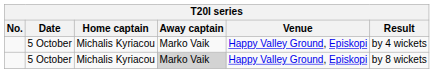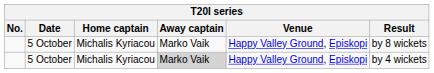(399, 44) by 4 wickets -> (399, 44) by 8 wickets
(399, 60) by 8 wickets -> (399, 60) by 4 wickets
